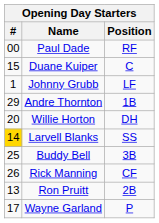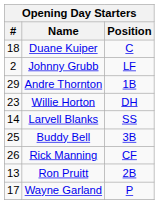- row: (63, 48)
(13, 66) 15 -> (13, 48) 18
(13, 84) 1 -> (13, 66) 2
(13, 119) 20 -> (13, 102) 23
(13, 137) gold background -> (13, 119) no background
